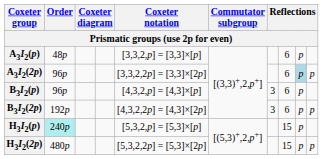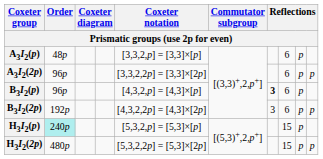(301, 73) lightblue background -> (301, 73) no background
(273, 91) normal -> (273, 91) bold
